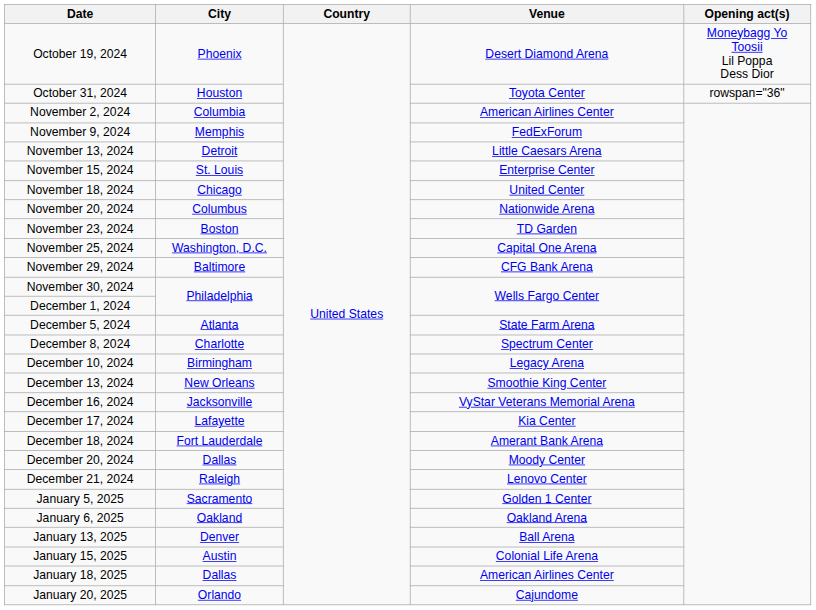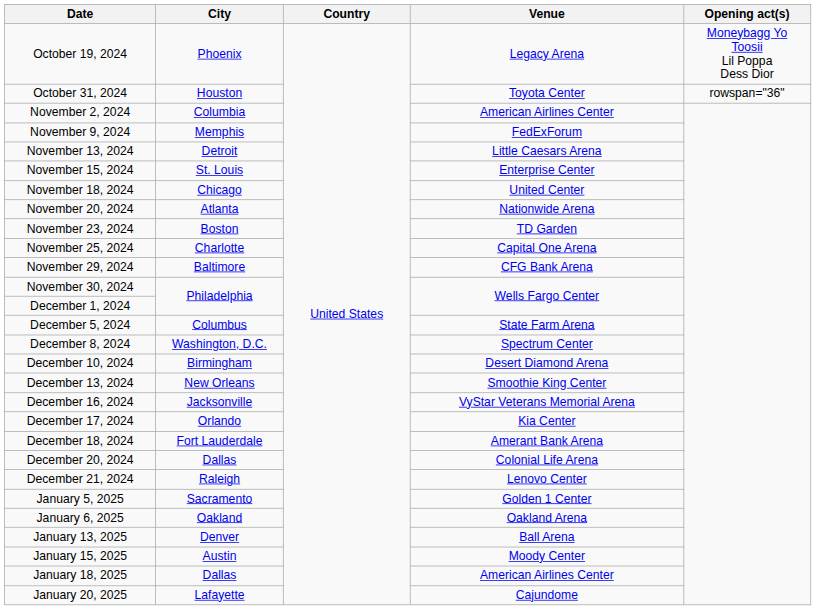(547, 53) Desert Diamond Arena -> (547, 53) Legacy Arena
(220, 209) Columbus -> (220, 209) Atlanta
(220, 248) Washington, D.C. -> (220, 248) Charlotte
(220, 325) Atlanta -> (220, 325) Columbus
(220, 344) Charlotte -> (220, 344) Washington, D.C.
(547, 363) Legacy Arena -> (547, 363) Desert Diamond Arena
(220, 421) Lafayette -> (220, 421) Orlando
(547, 460) Moody Center -> (547, 460) Colonial Life Arena
(547, 556) Colonial Life Arena -> (547, 556) Moody Center
(220, 595) Orlando -> (220, 595) Lafayette
